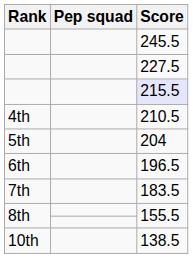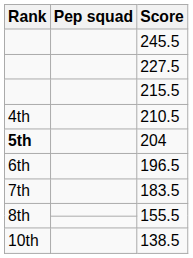(160, 91) lavender background -> (160, 91) no background
(19, 141) normal -> (20, 141) bold
